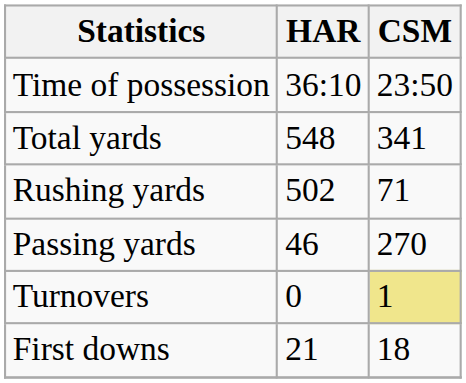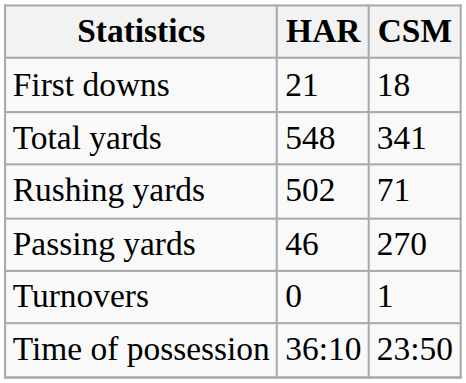rows swapped: (91, 349) <-> (141, 84)
(385, 296) khaki background -> (385, 296) no background
